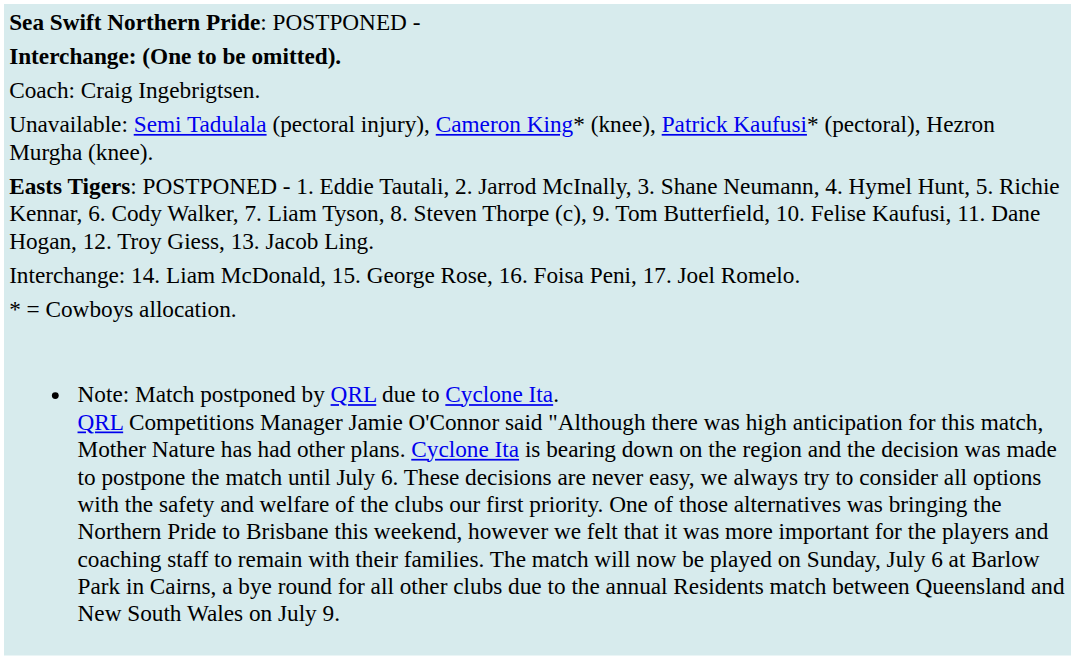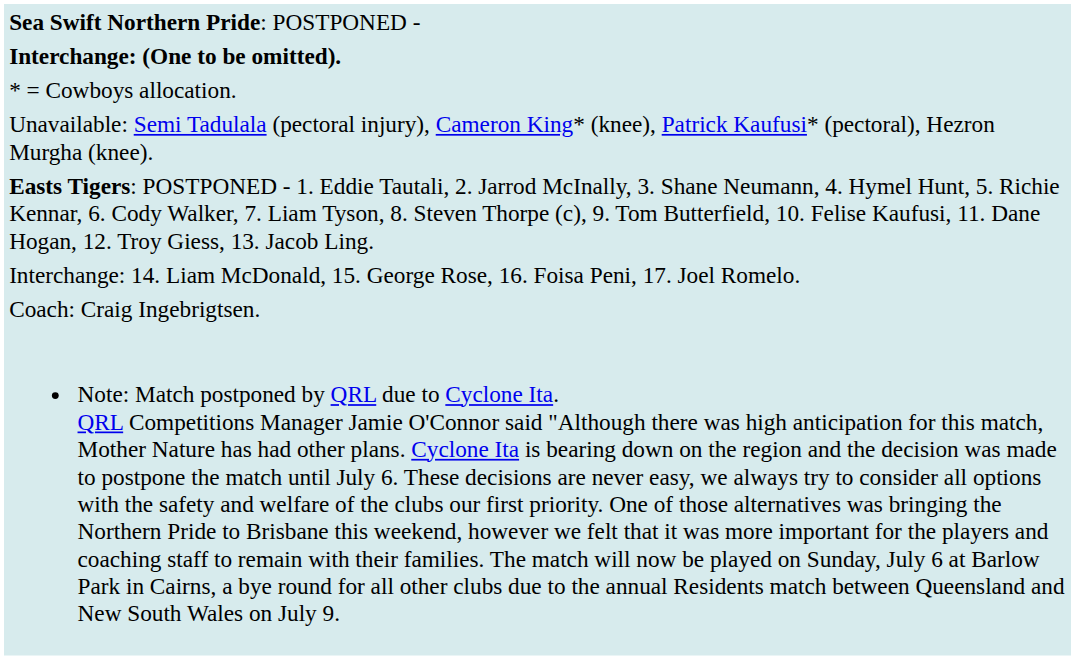(135, 90) Coach: Craig Ingebrigtsen. -> (123, 90) * = Cowboys allocation.
(123, 309) * = Cowboys allocation. -> (135, 309) Coach: Craig Ingebrigtsen.
